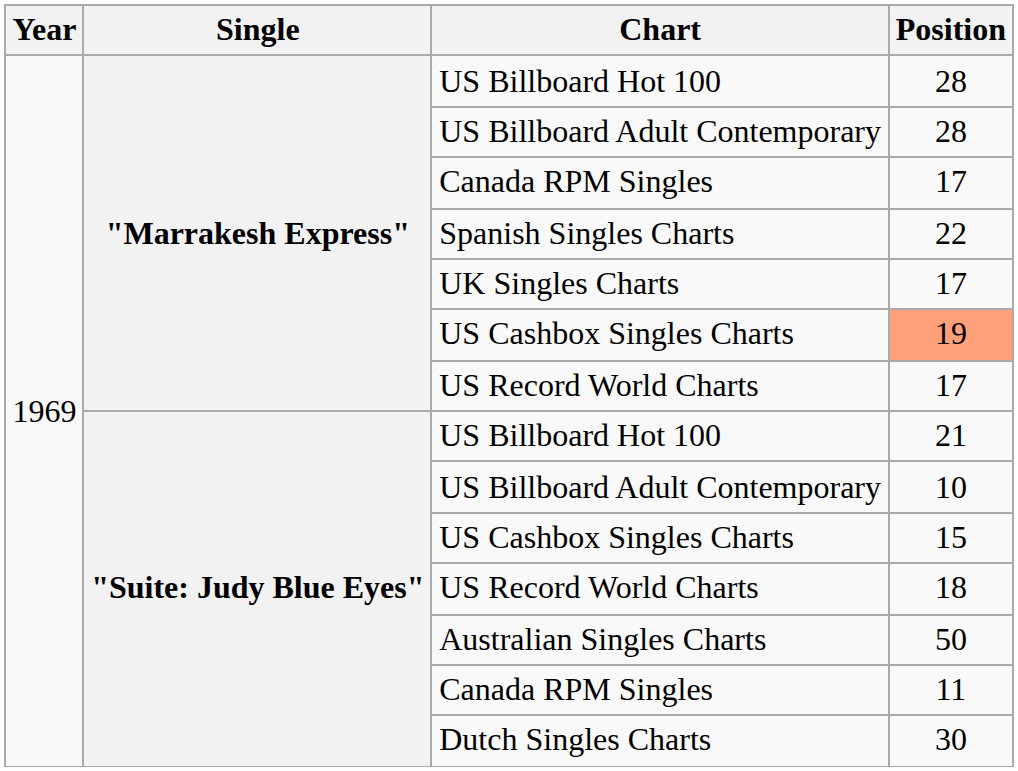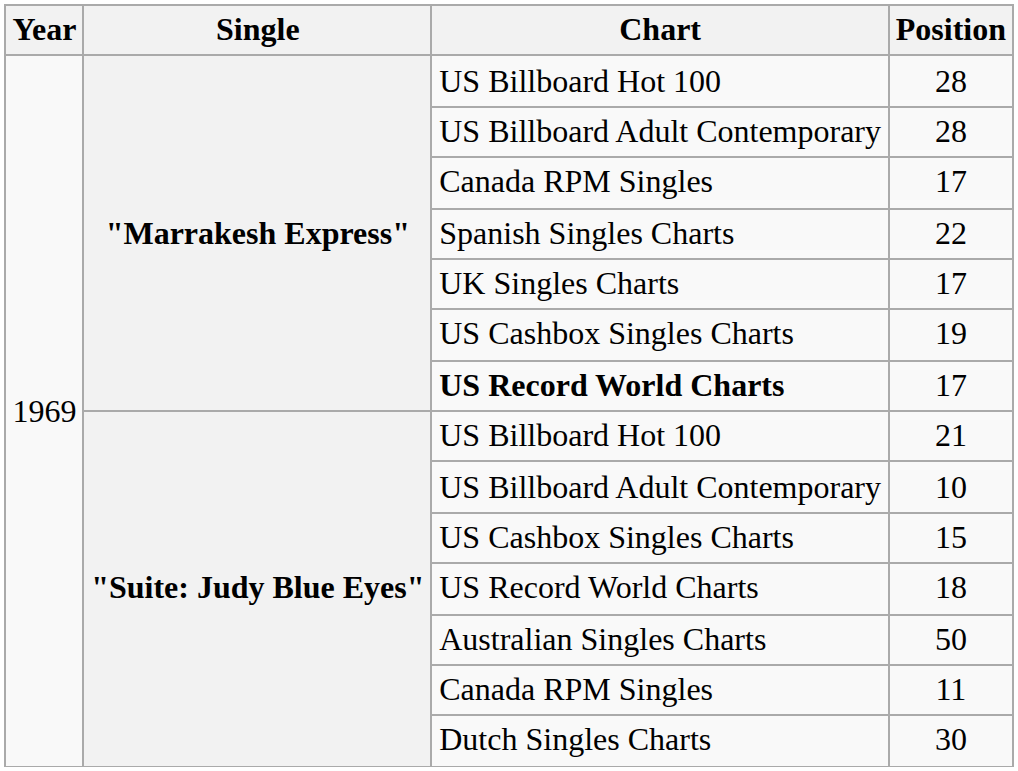(951, 334) lightsalmon background -> (951, 334) no background
(599, 385) normal -> (612, 385) bold
